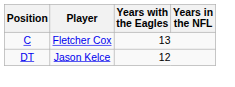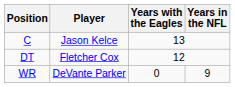(82, 40) Fletcher Cox -> (89, 40) Jason Kelce
(82, 57) Jason Kelce -> (89, 57) Fletcher Cox
+ row: (27, 73)
